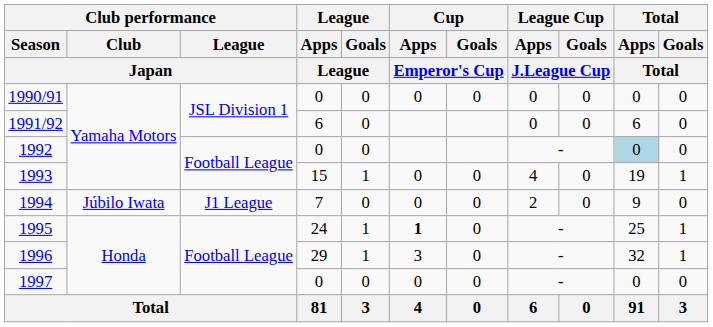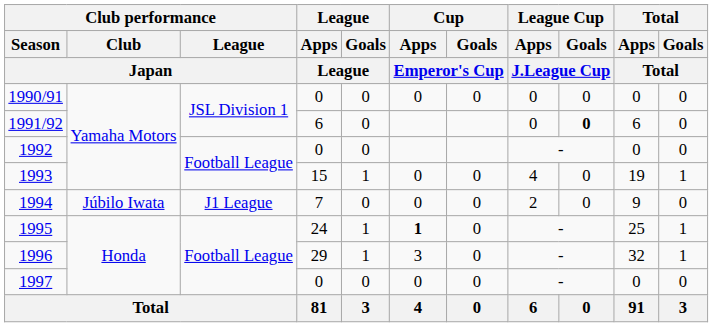(586, 123) normal -> (586, 123) bold
(636, 149) lightblue background -> (636, 149) no background
